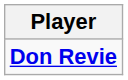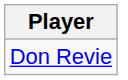(63, 56) bold -> (61, 56) normal
